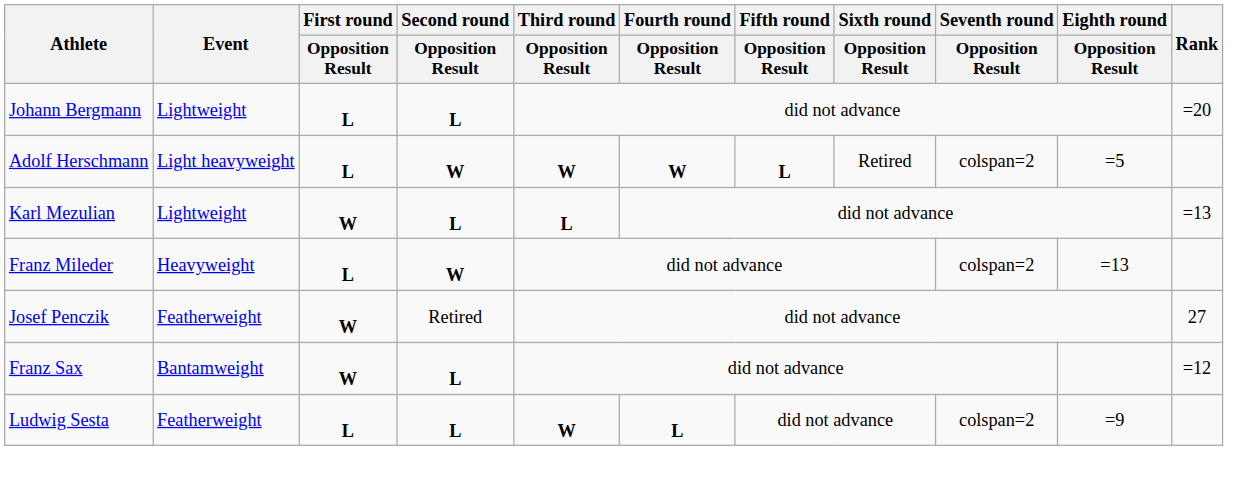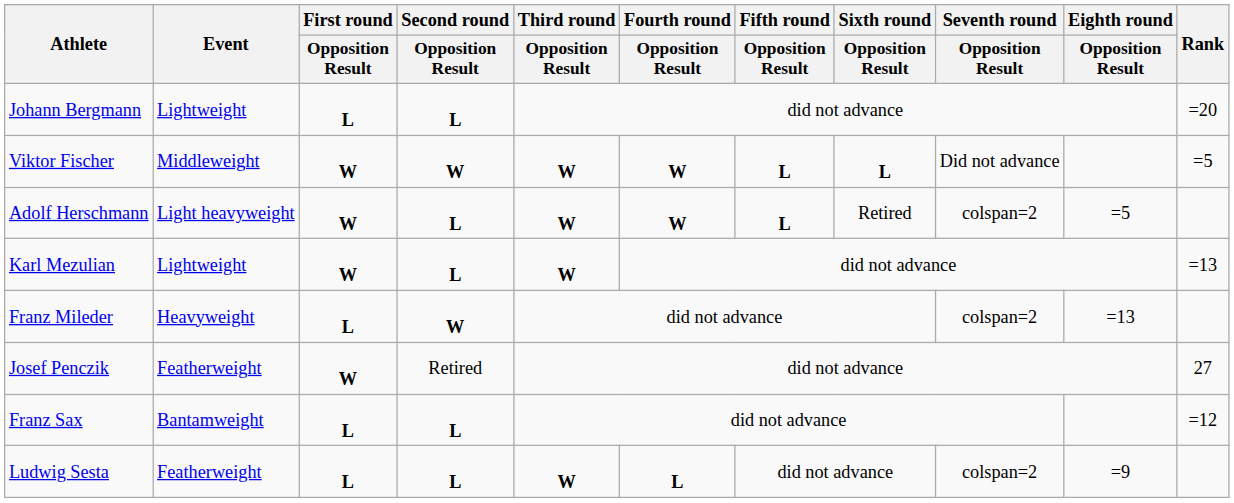+ row: (61, 161)
(348, 172) L -> (348, 224) W
(455, 172) W -> (455, 224) L
(567, 224) L -> (567, 275) W
(348, 379) W -> (348, 431) L
